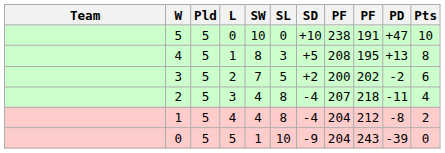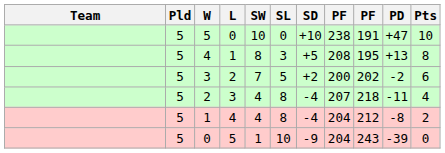columns swapped: (205, 15) <-> (178, 15)
